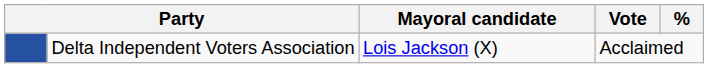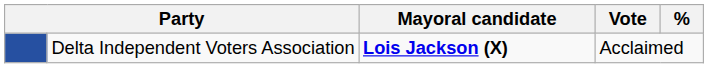(430, 47) normal -> (435, 47) bold
